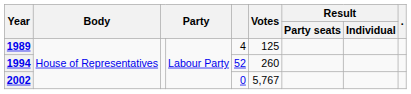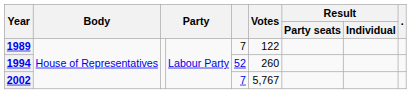(243, 47) 4 -> (243, 47) 7
(270, 47) 125 -> (270, 47) 122
(243, 81) 0 -> (243, 81) 7
